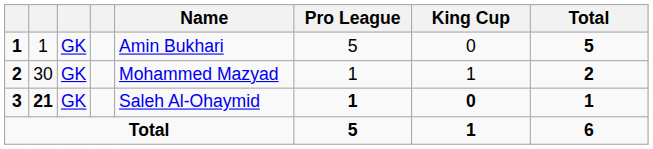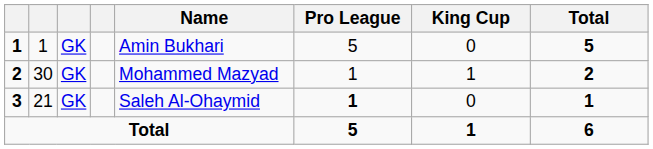(43, 102) bold -> (43, 102) normal
(471, 102) bold -> (471, 102) normal
